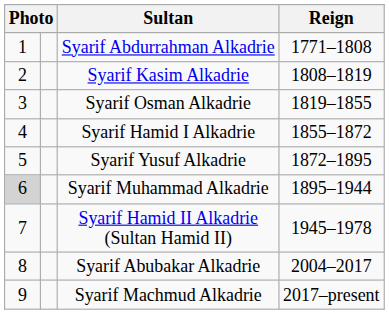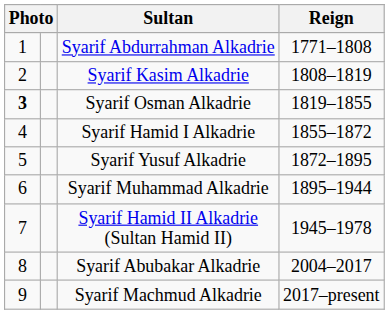(22, 103) normal -> (22, 103) bold
(22, 189) lightgrey background -> (22, 189) no background
